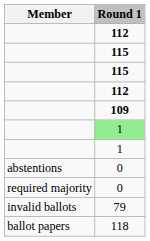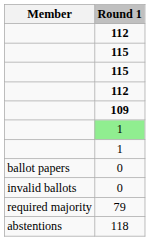(35, 168) abstentions -> (38, 168) ballot papers
(50, 187) required majority -> (42, 187) invalid ballots
(42, 206) invalid ballots -> (50, 206) required majority
(38, 226) ballot papers -> (35, 226) abstentions
